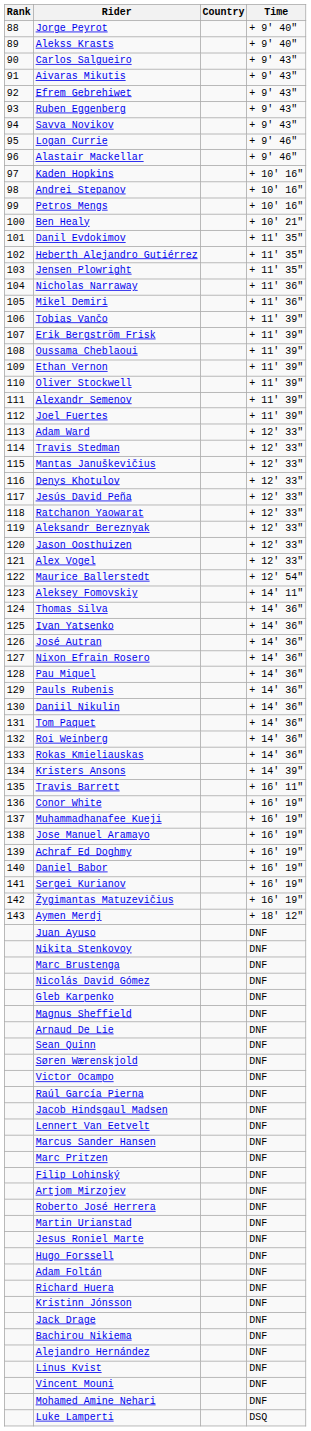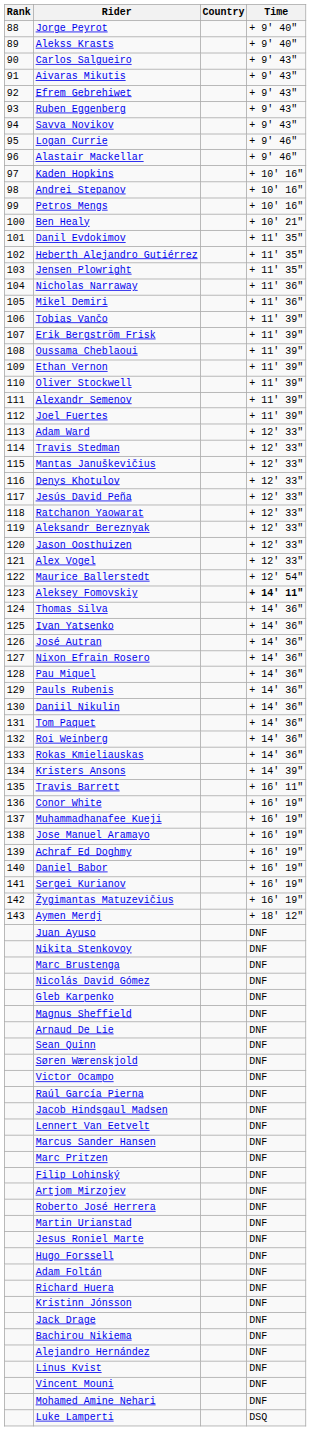(276, 594) normal -> (276, 594) bold
